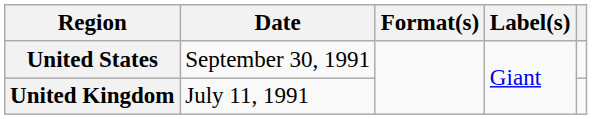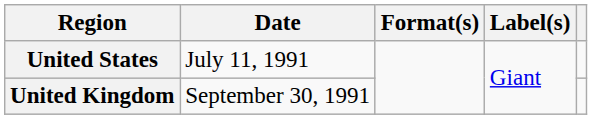(278, 59) September 30, 1991 -> (247, 59) July 11, 1991
(247, 95) July 11, 1991 -> (278, 95) September 30, 1991
